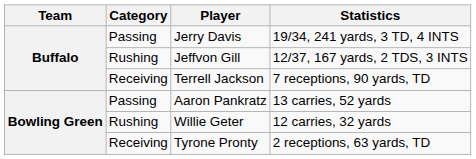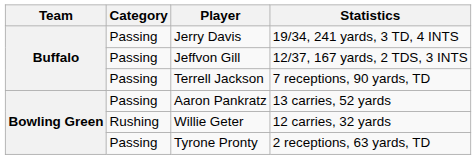(133, 58) Rushing -> (133, 58) Passing
(138, 79) Receiving -> (133, 79) Passing
(138, 143) Receiving -> (133, 143) Passing
